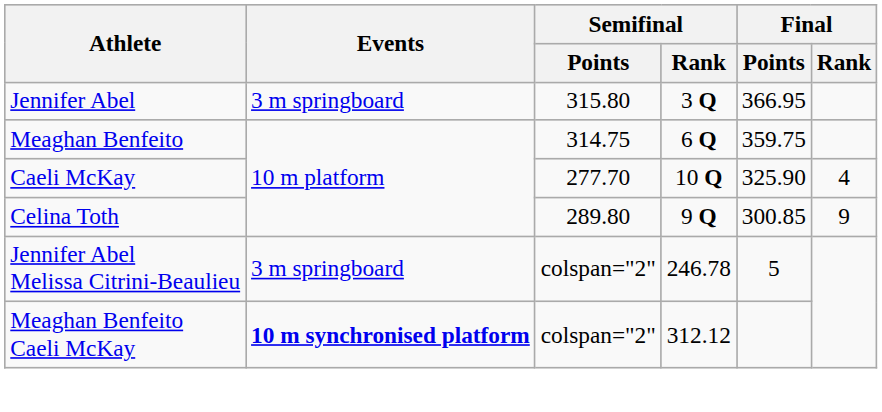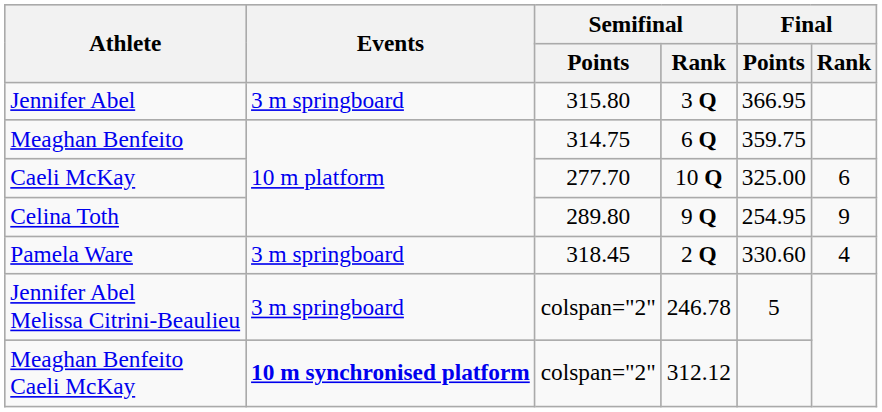(774, 178) 325.90 -> (774, 178) 325.00
(844, 178) 4 -> (844, 178) 6
(774, 216) 300.85 -> (774, 216) 254.95
+ row: (72, 254)
